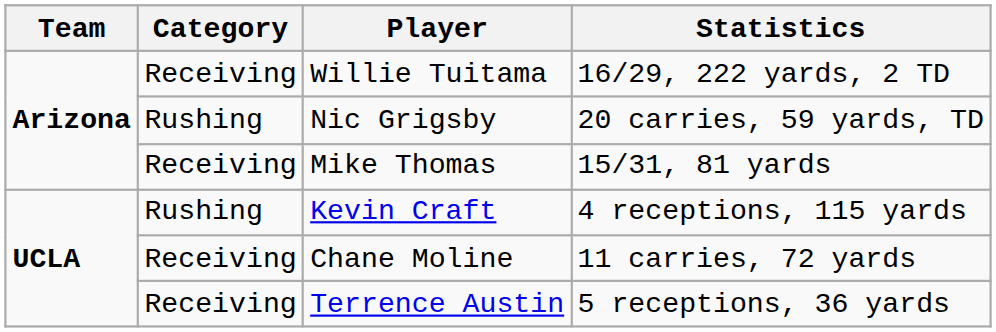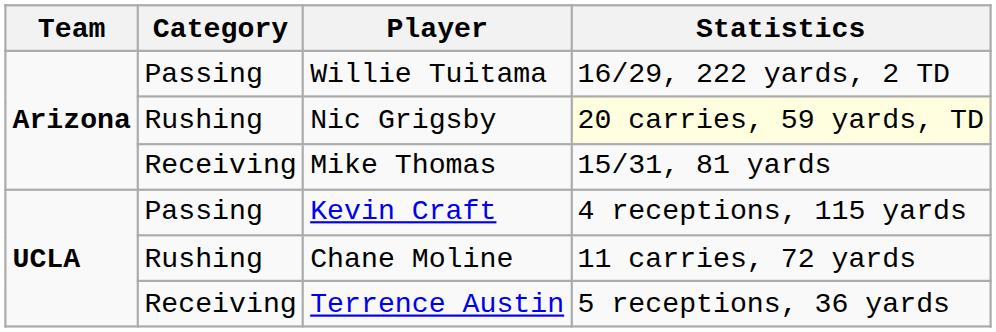(221, 74) Receiving -> (204, 74) Passing
(781, 120) no background -> (781, 120) lightyellow background
(204, 212) Rushing -> (204, 212) Passing
(221, 258) Receiving -> (204, 258) Rushing
